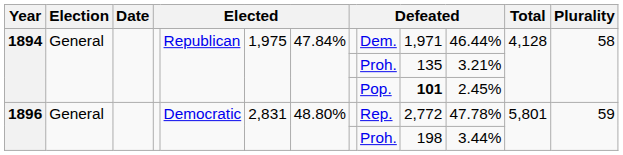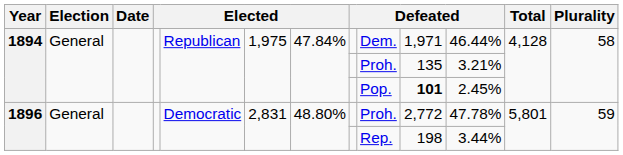(376, 114) Rep. -> (378, 114) Proh.
(378, 138) Proh. -> (376, 138) Rep.
